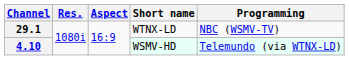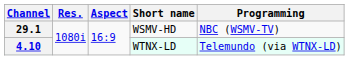(154, 30) WTNX-LD -> (154, 30) WSMV-HD
(154, 46) WSMV-HD -> (154, 46) WTNX-LD
